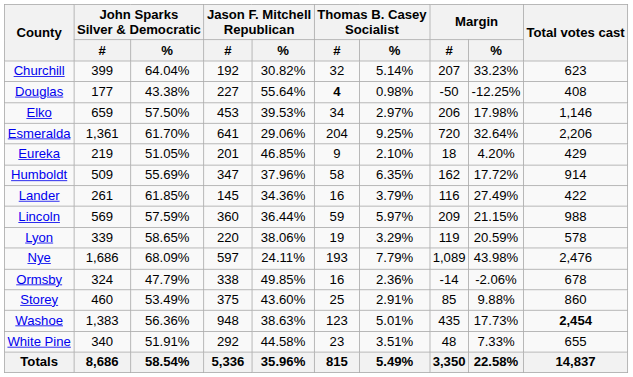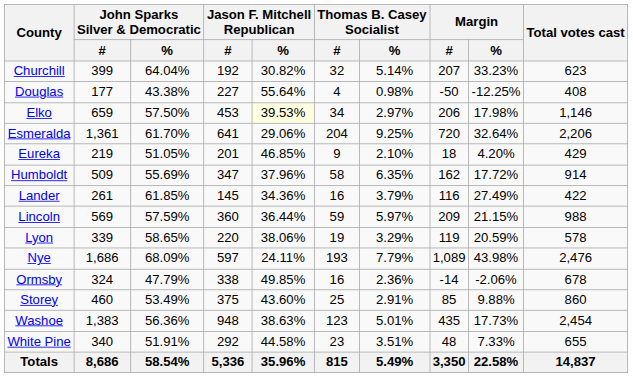(337, 92) bold -> (337, 92) normal
(283, 112) no background -> (283, 112) lightyellow background
(576, 320) bold -> (576, 320) normal
